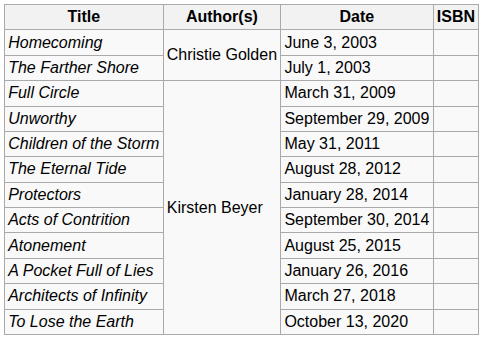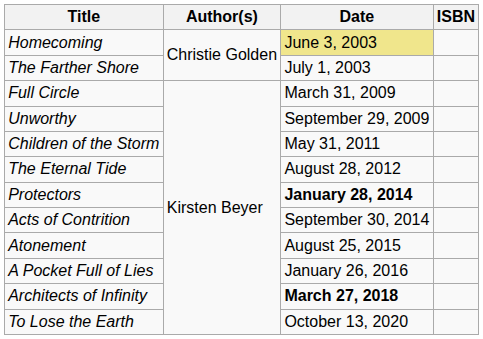(331, 42) no background -> (331, 42) khaki background
(346, 194) normal -> (348, 194) bold
(340, 296) normal -> (341, 296) bold
